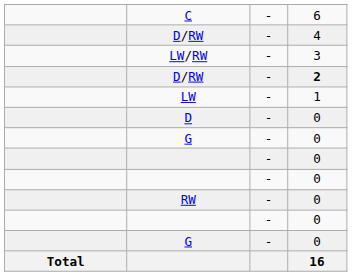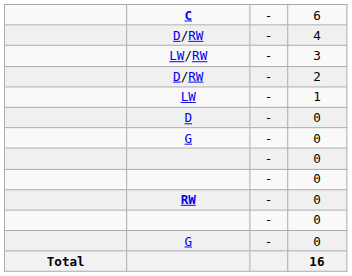(188, 15) normal -> (188, 15) bold
(317, 76) bold -> (317, 76) normal
(188, 200) normal -> (188, 200) bold
